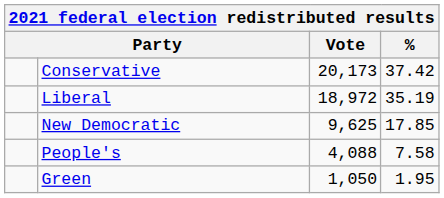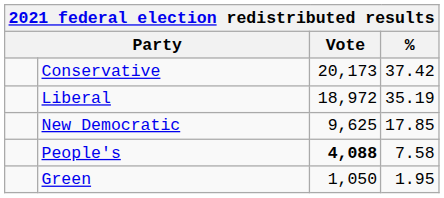(352, 153) normal -> (352, 153) bold
